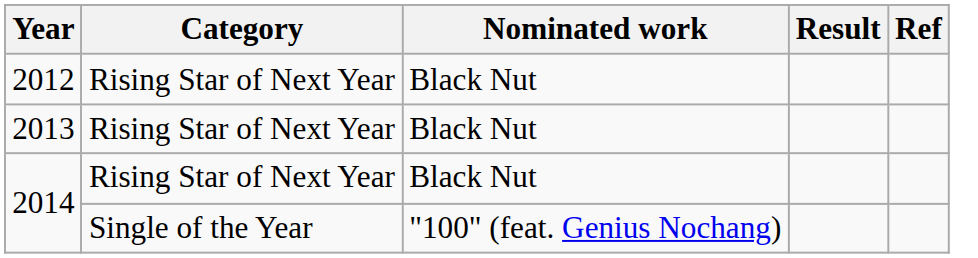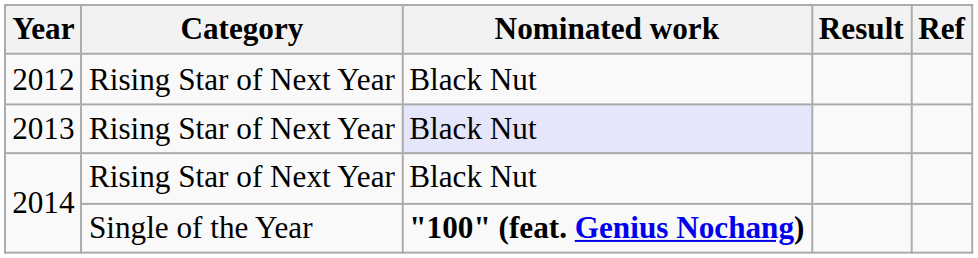(473, 128) no background -> (473, 128) lavender background
(595, 227) normal -> (607, 227) bold
